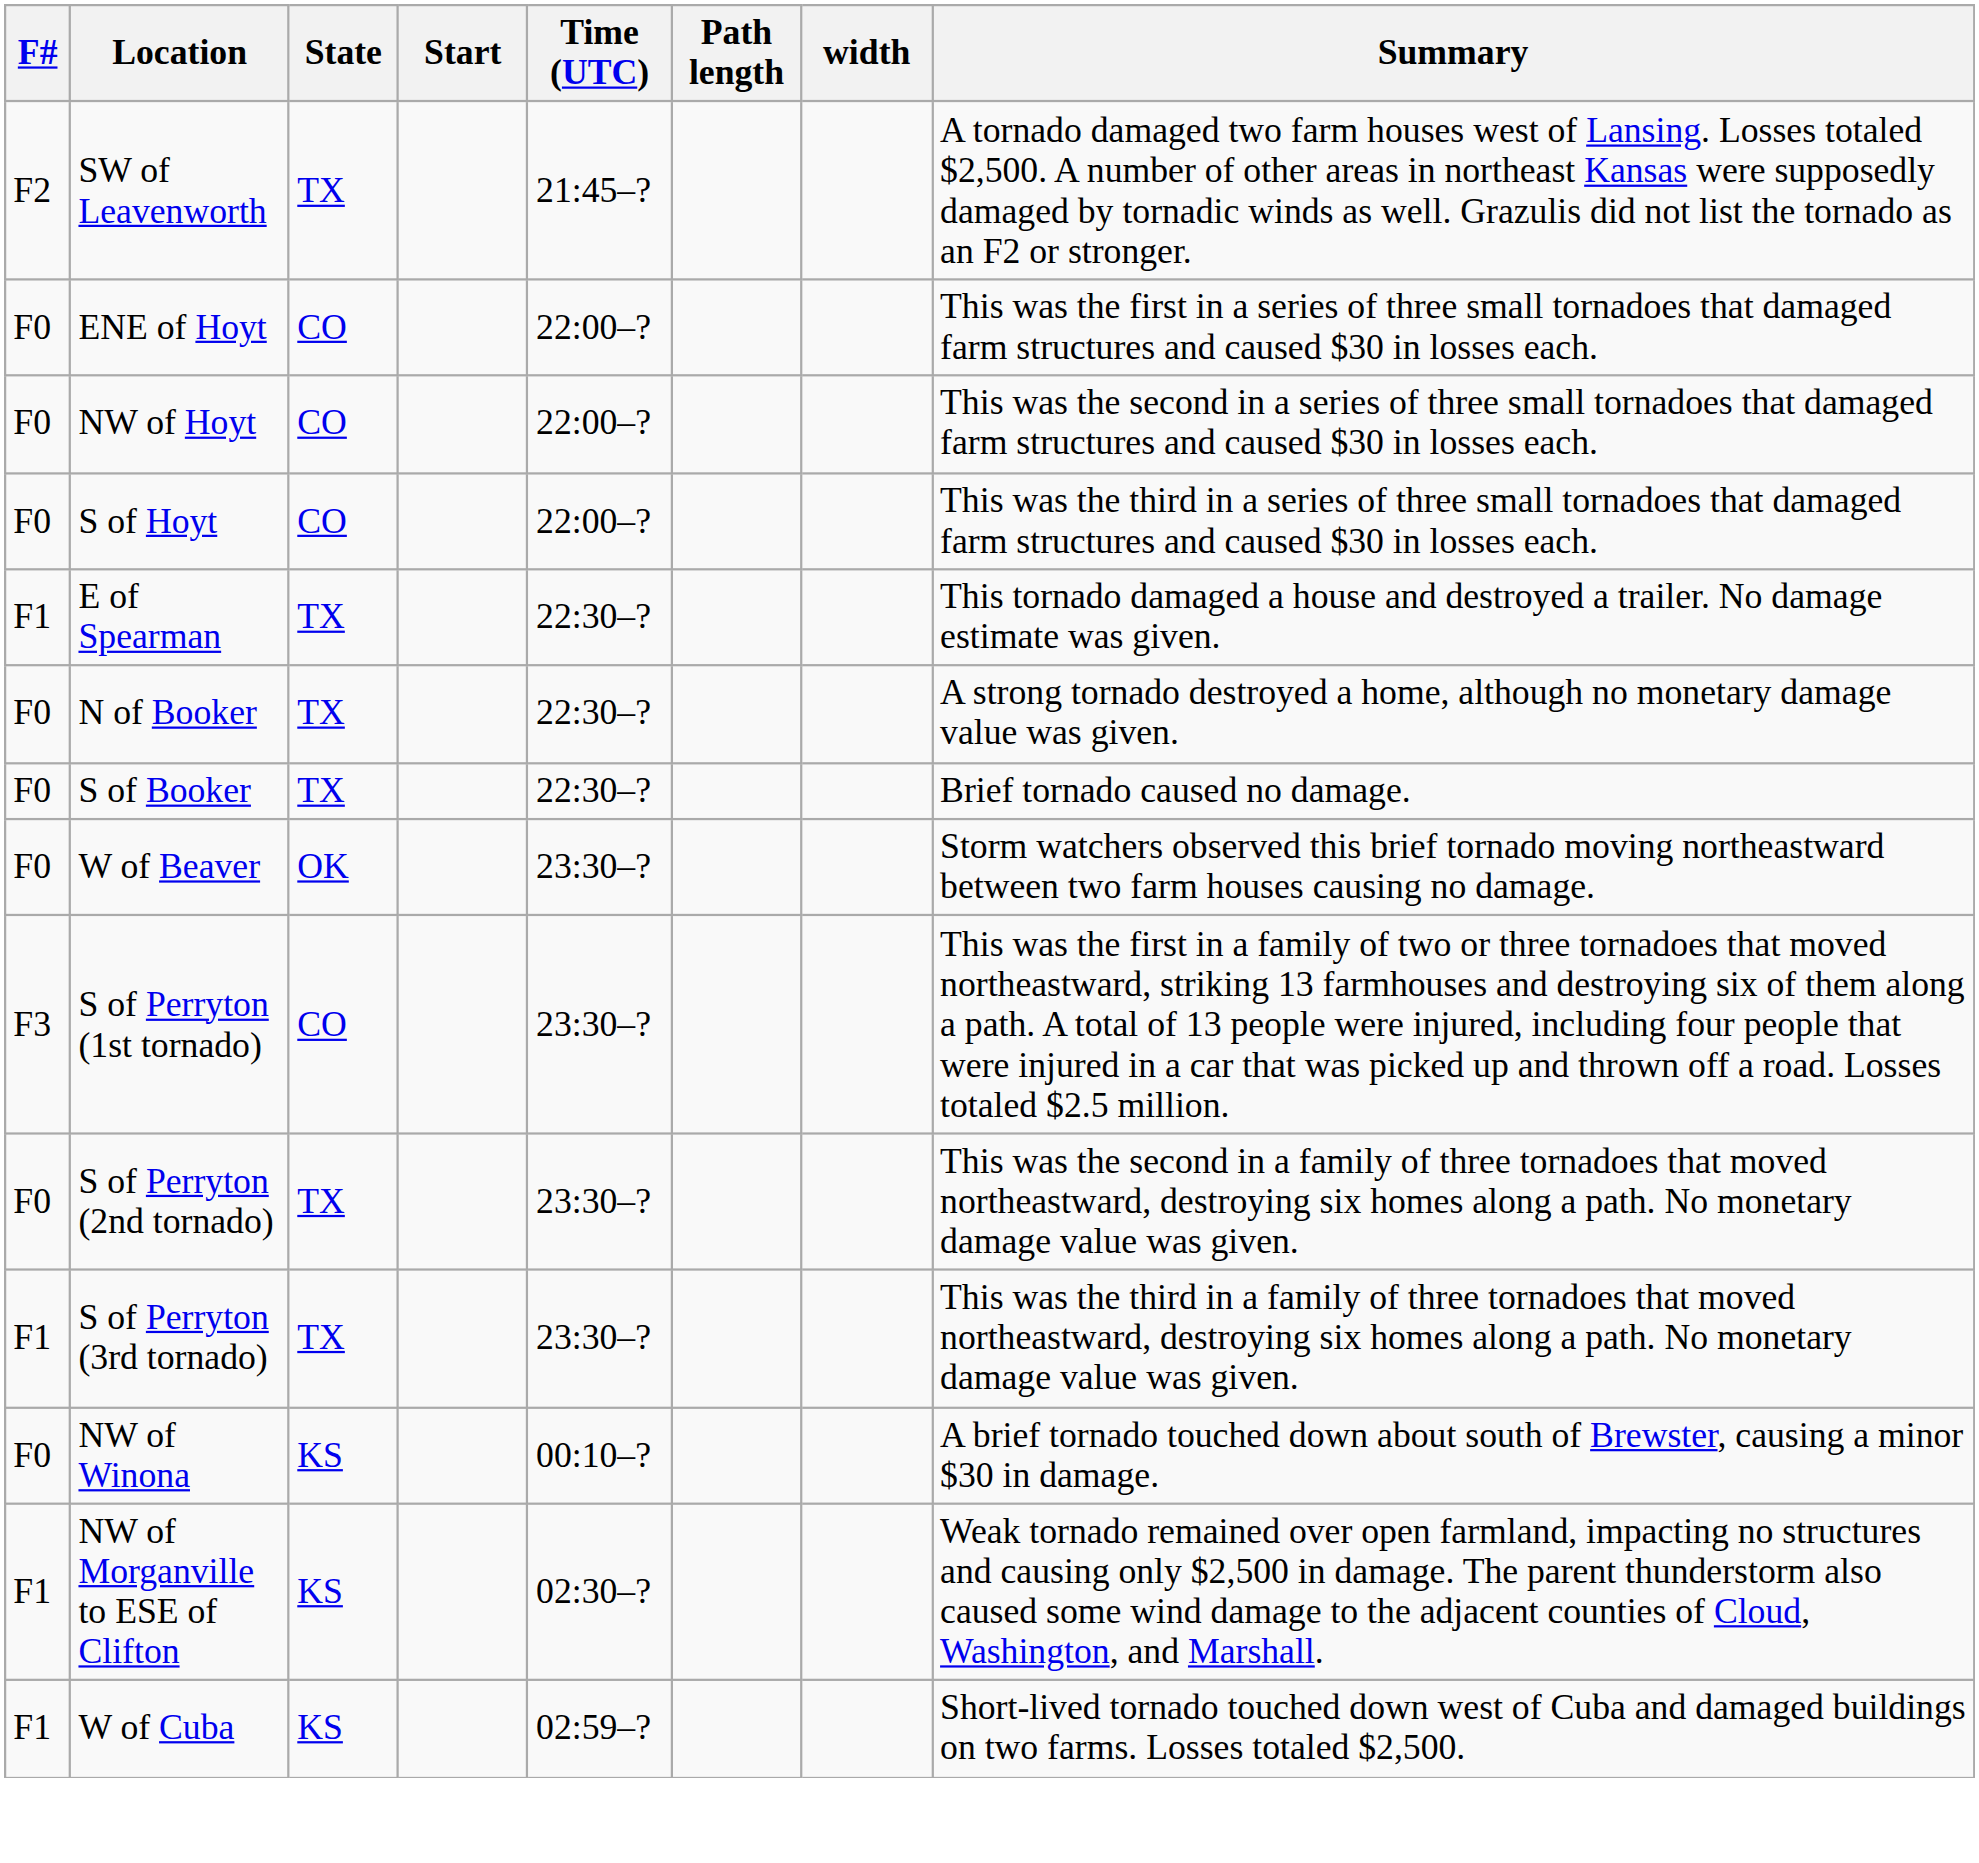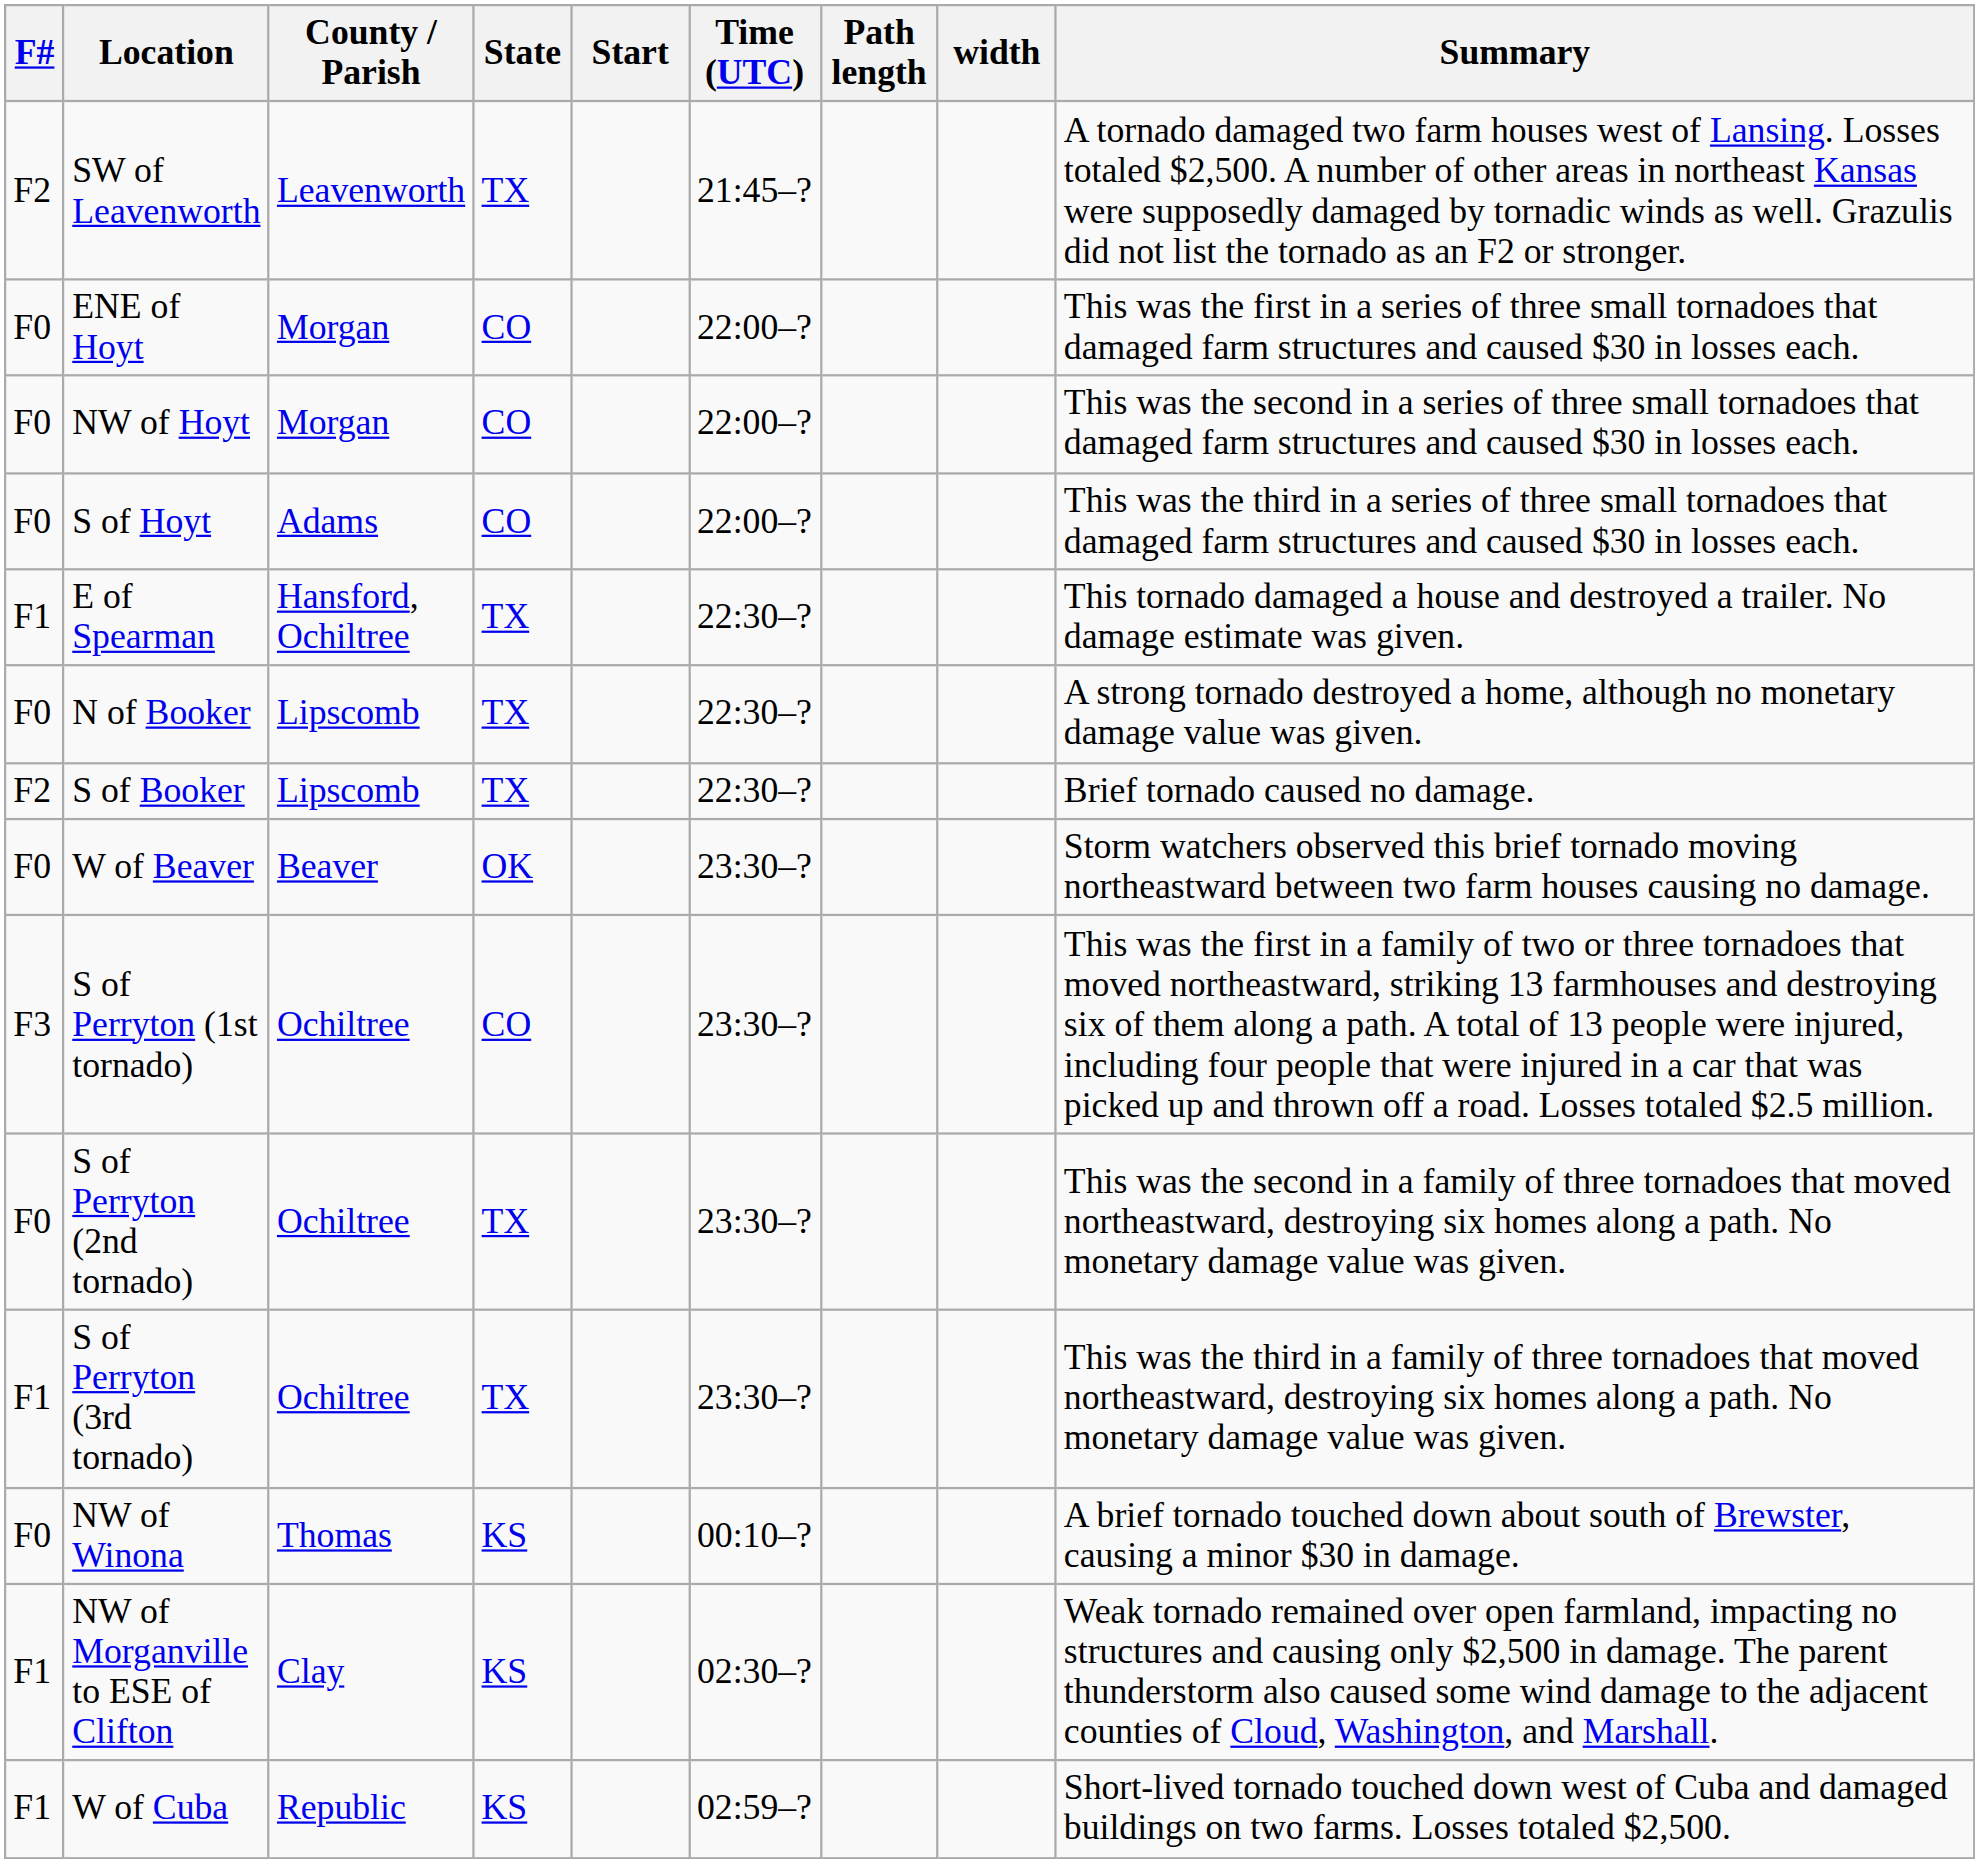+ column: (371, 52)
(32, 790) F0 -> (32, 790) F2
